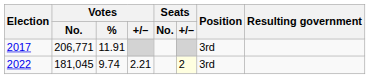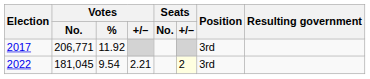(112, 47) 11.91 -> (112, 47) 11.92
(109, 64) 9.74 -> (109, 64) 9.54
